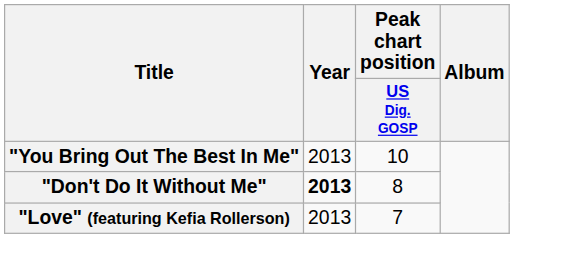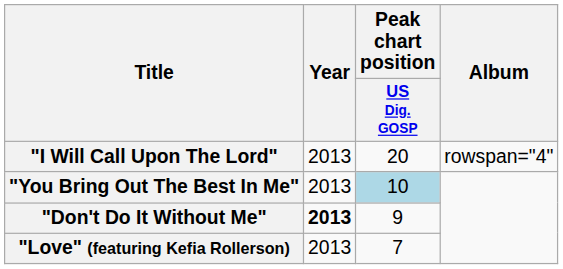+ row: (154, 156)
(398, 156) no background -> (398, 187) lightblue background
(398, 187) 8 -> (398, 217) 9
